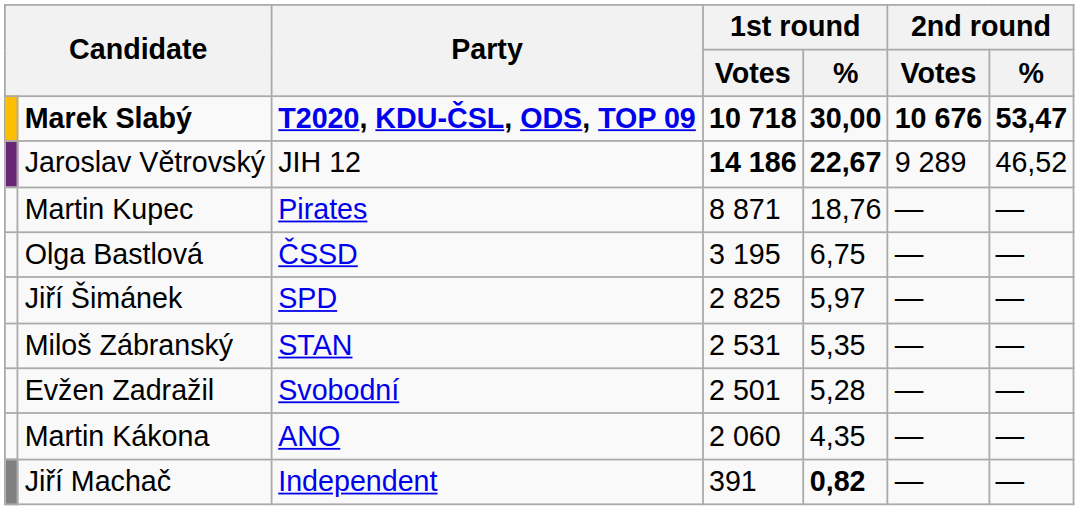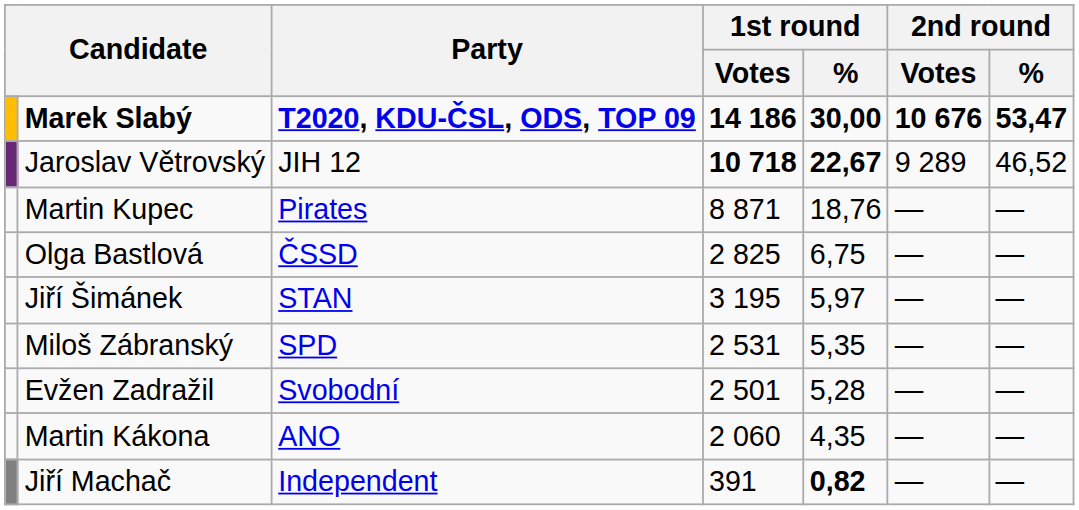(753, 118) 10 718 -> (753, 118) 14 186
(753, 163) 14 186 -> (753, 163) 10 718
(745, 254) 3 195 -> (745, 254) 2 825
(308, 299) SPD -> (315, 299) STAN
(745, 299) 2 825 -> (745, 299) 3 195
(315, 345) STAN -> (308, 345) SPD
